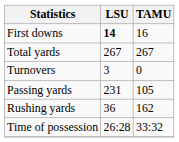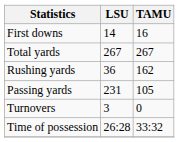(109, 33) bold -> (109, 33) normal
rows swapped: (41, 108) <-> (31, 71)
